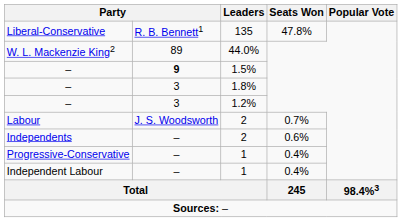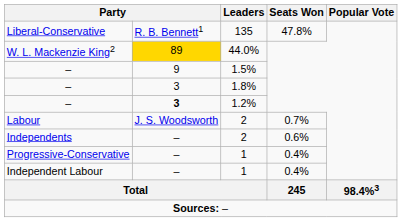(176, 51) no background -> (176, 51) gold background
(176, 69) bold -> (176, 69) normal
(176, 103) normal -> (176, 103) bold
